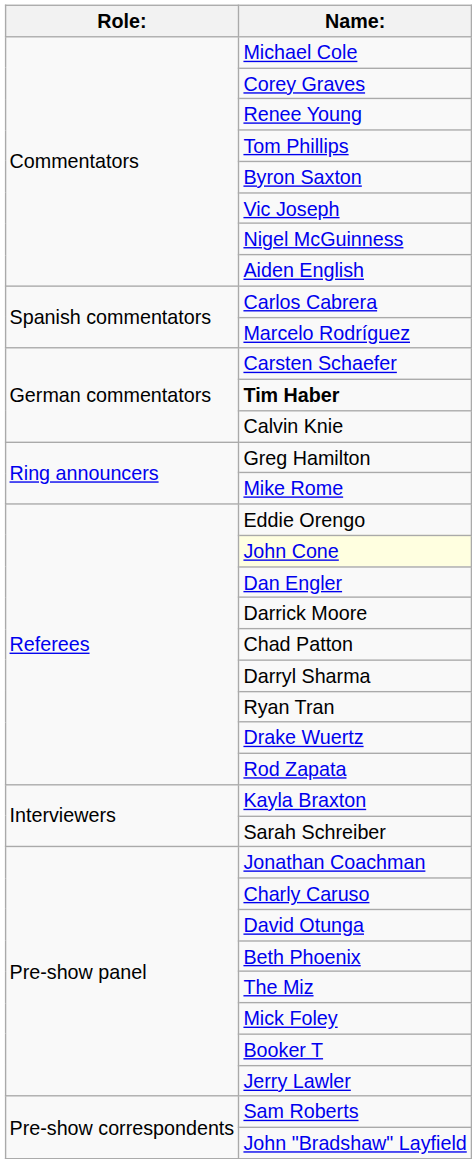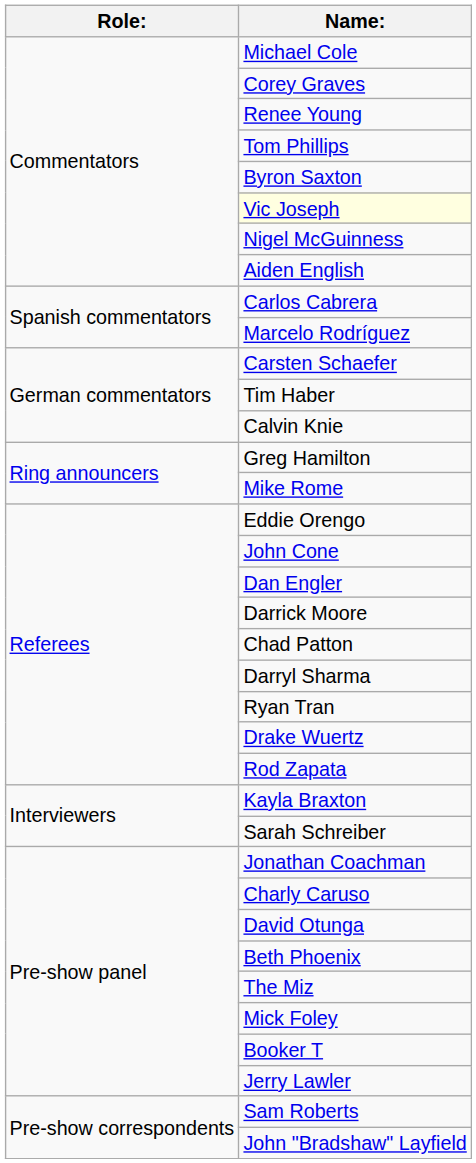(291, 208) no background -> (291, 208) lightyellow background
(291, 395) bold -> (289, 395) normal
(291, 551) lightyellow background -> (291, 551) no background
